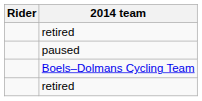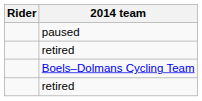(58, 31) retired -> (61, 31) paused
(61, 50) paused -> (58, 50) retired
